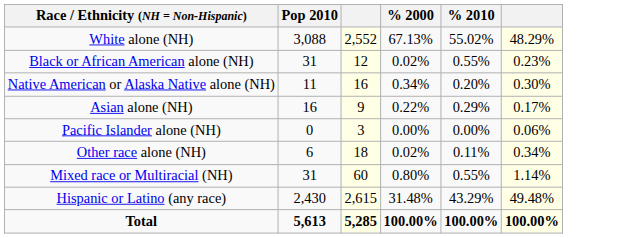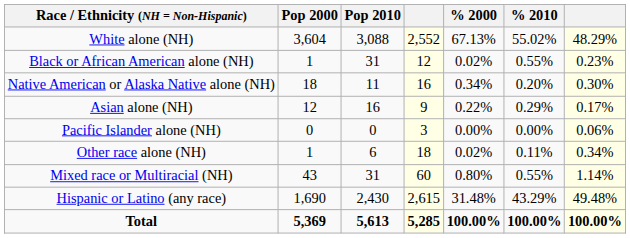+ column: (310, 15)
